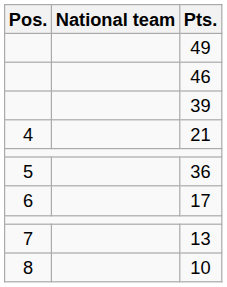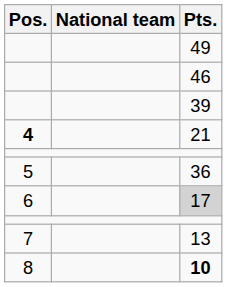(28, 135) normal -> (28, 135) bold
(201, 201) no background -> (201, 201) lightgrey background
(201, 267) normal -> (201, 267) bold
